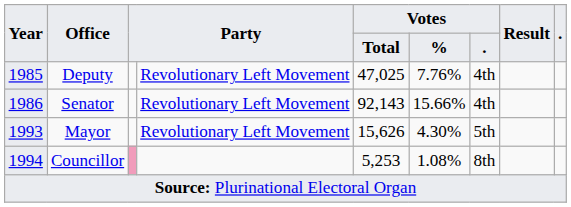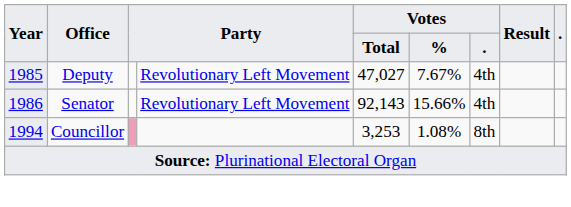(381, 75) 47,025 -> (381, 75) 47,027
(439, 75) 7.76% -> (439, 75) 7.67%
- row: (88, 132)
(381, 160) 5,253 -> (381, 132) 3,253
